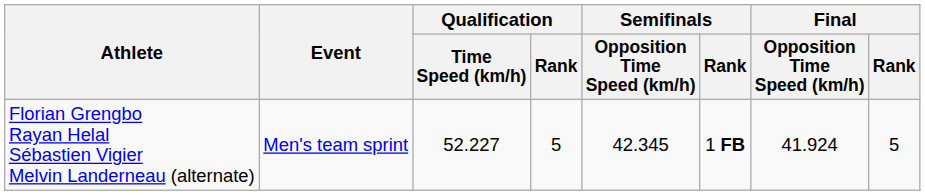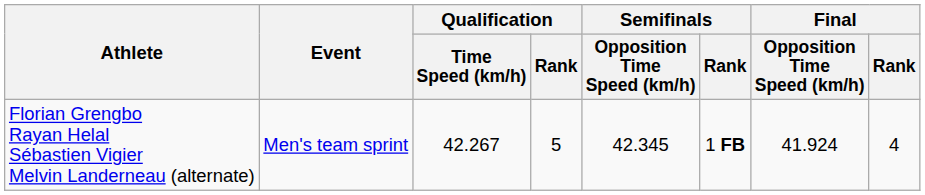(471, 145) 52.227 -> (471, 145) 42.267
(894, 145) 5 -> (894, 145) 4
